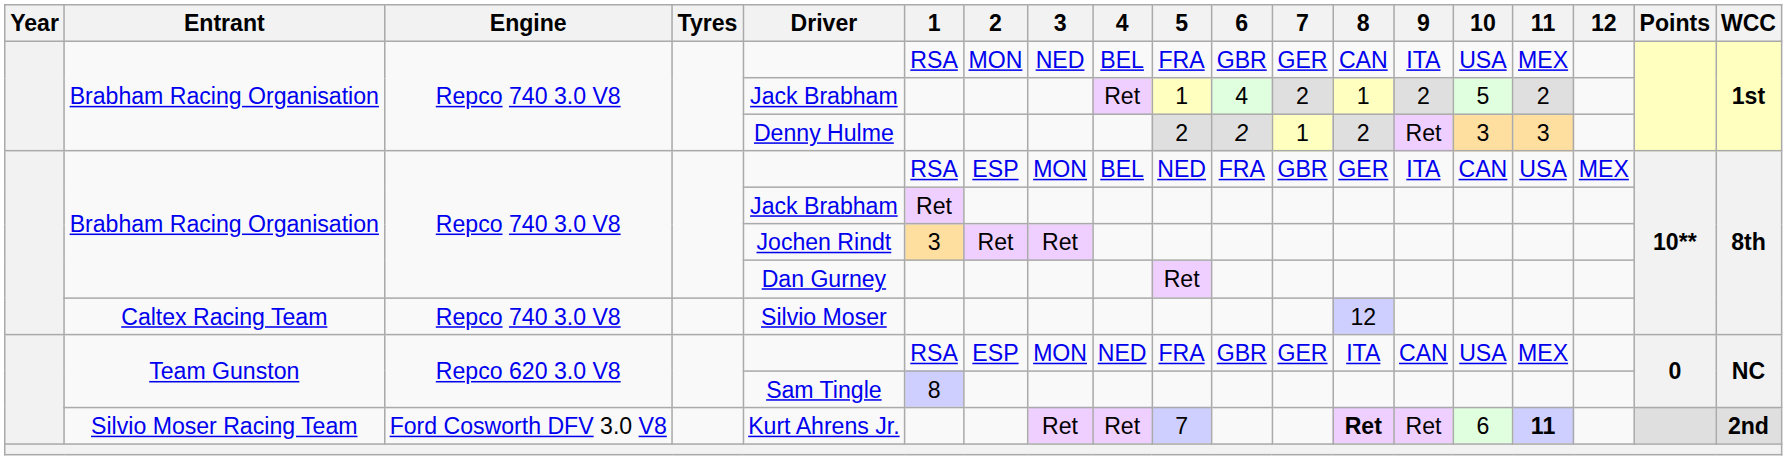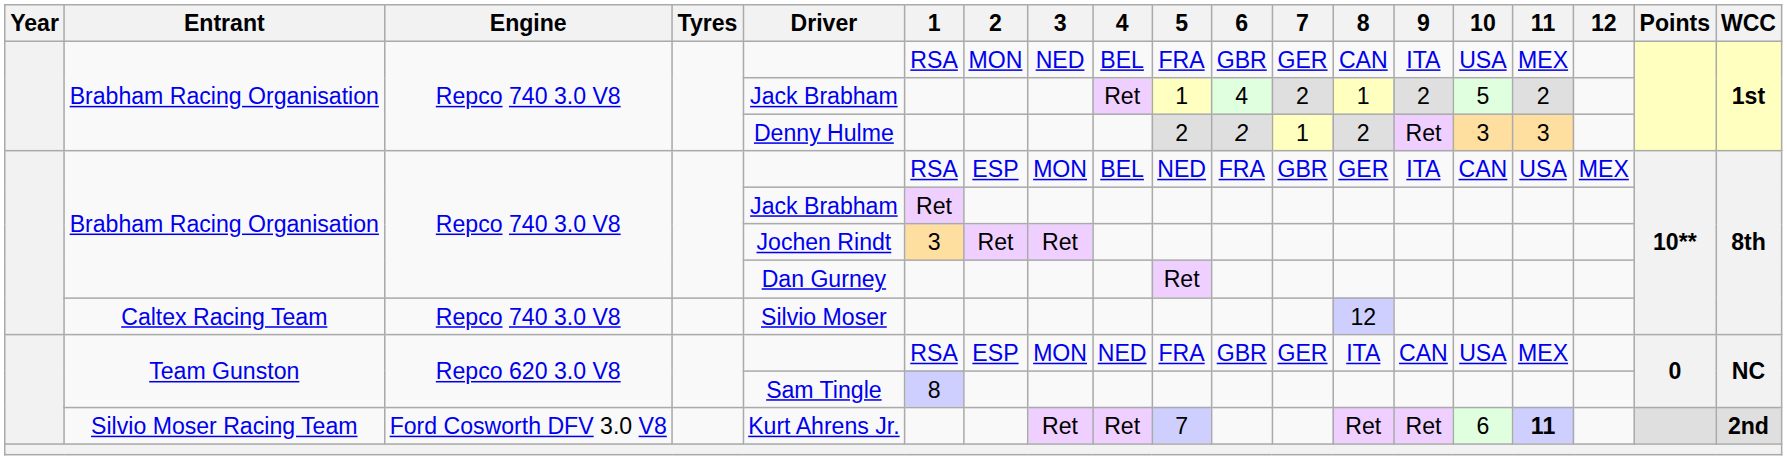(1363, 426) bold -> (1363, 426) normal
